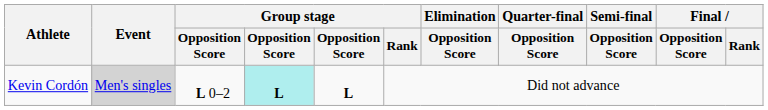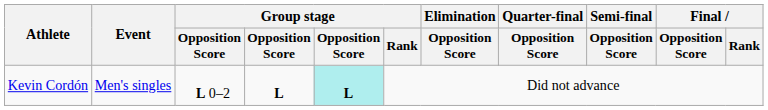(133, 85) lightgrey background -> (133, 85) no background
(279, 94) paleturquoise background -> (279, 94) no background
(349, 94) no background -> (349, 94) paleturquoise background
